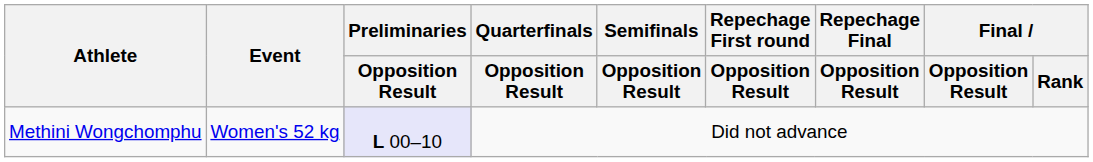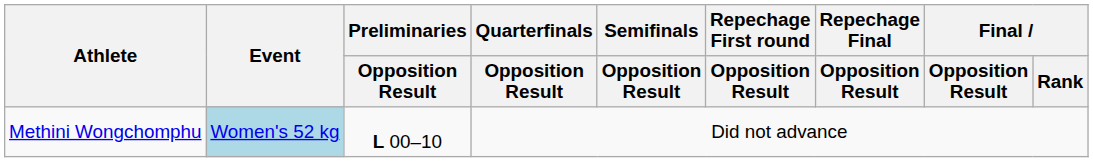(275, 132) no background -> (275, 132) lightblue background
(407, 142) lavender background -> (407, 142) no background
